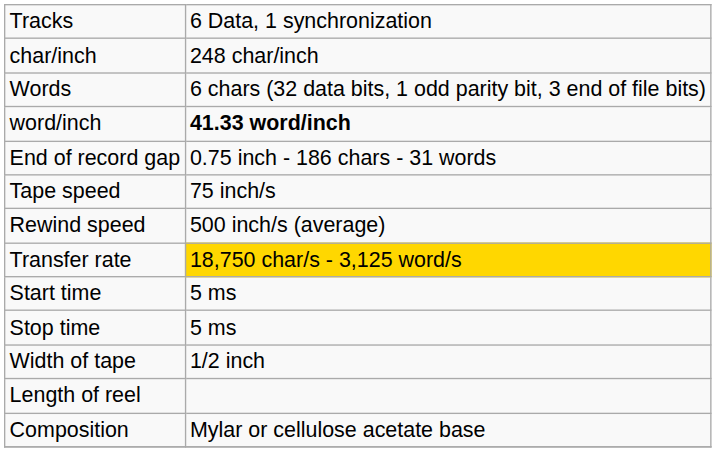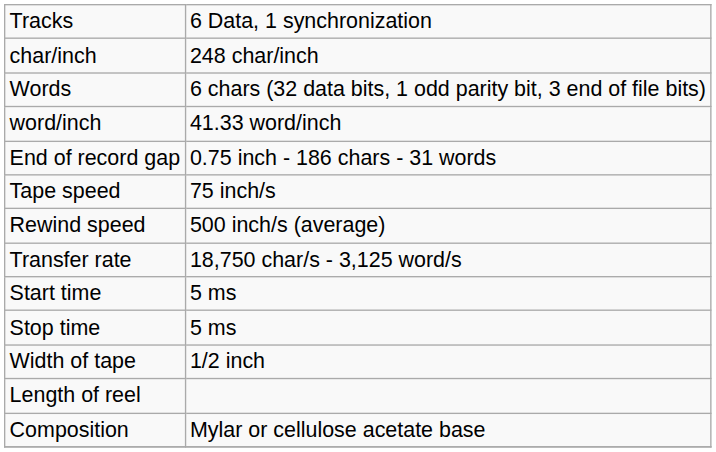(270, 123) bold -> (266, 123) normal
(326, 259) gold background -> (326, 259) no background
